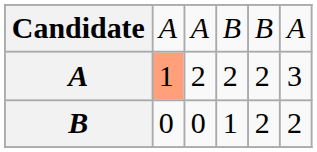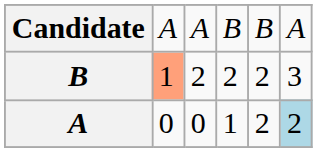(78, 75) A -> (78, 75) B
(78, 123) B -> (78, 123) A
(294, 123) no background -> (294, 123) lightblue background
